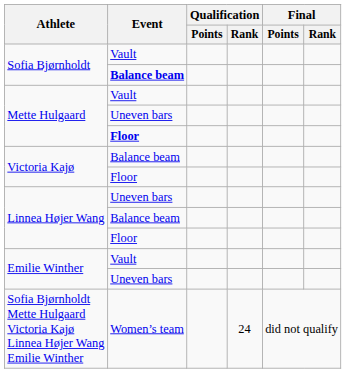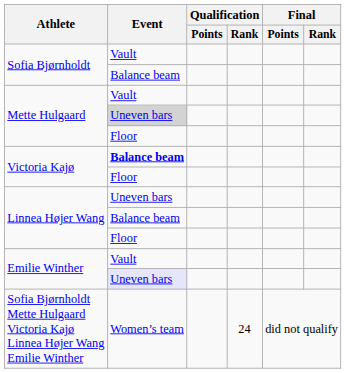(147, 75) bold -> (145, 75) normal
(141, 116) no background -> (141, 116) lightgrey background
(125, 136) bold -> (124, 136) normal
(145, 156) normal -> (147, 156) bold
(141, 279) no background -> (141, 279) lavender background
